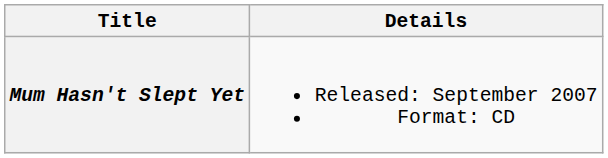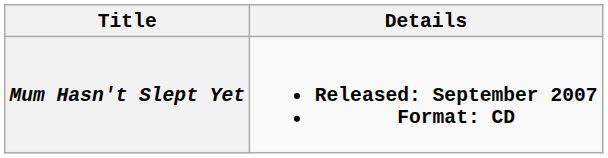(426, 106) normal -> (426, 106) bold
